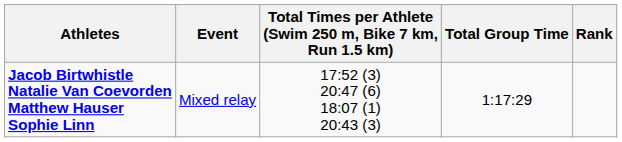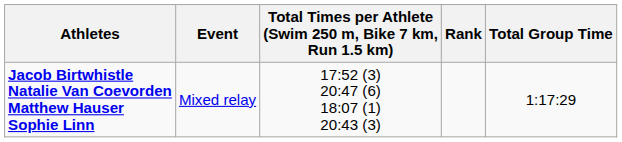columns swapped: (507, 34) <-> (594, 34)
